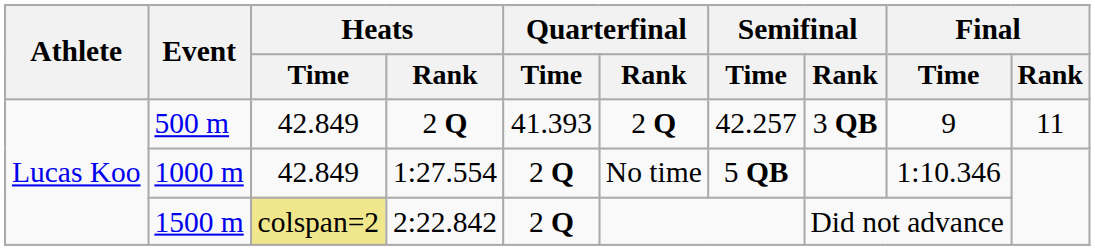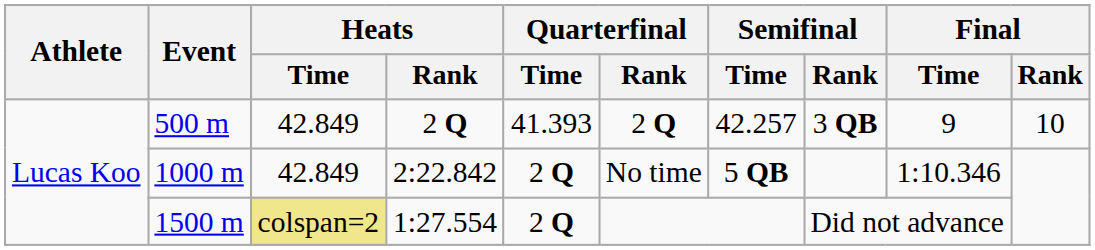(1050, 123) 11 -> (1050, 123) 10
(445, 172) 1:27.554 -> (445, 172) 2:22.842
(445, 221) 2:22.842 -> (445, 221) 1:27.554
